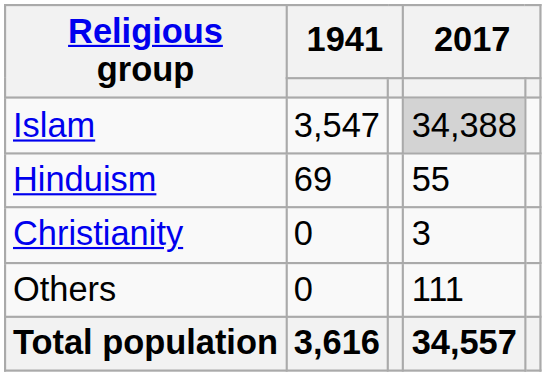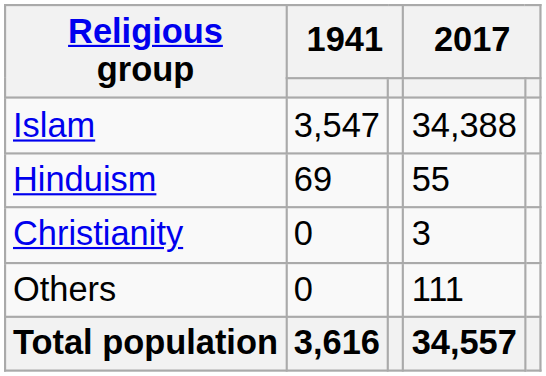(464, 125) lightgrey background -> (464, 125) no background
